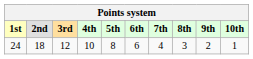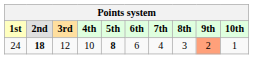(39, 45) normal -> (39, 45) bold
(113, 45) normal -> (113, 45) bold
(208, 45) no background -> (208, 45) lightsalmon background
